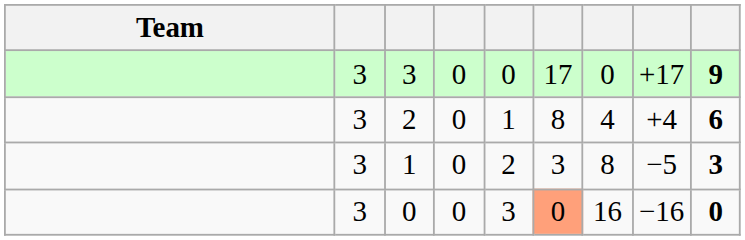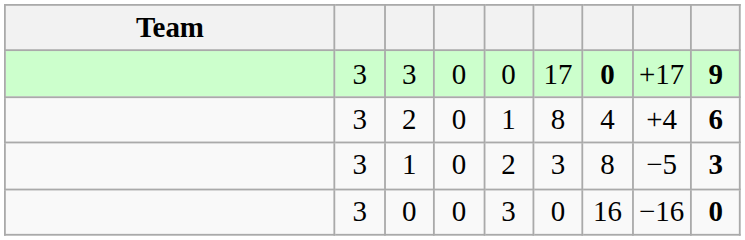(608, 73) normal -> (608, 73) bold
(558, 211) lightsalmon background -> (558, 211) no background
